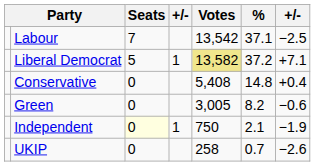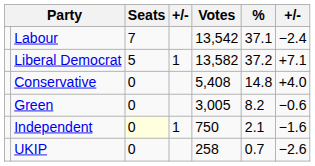(293, 37) −2.5 -> (293, 37) −2.4
(217, 60) khaki background -> (217, 60) no background
(293, 82) +0.4 -> (293, 82) +4.0
(293, 127) −1.9 -> (293, 127) −1.6
